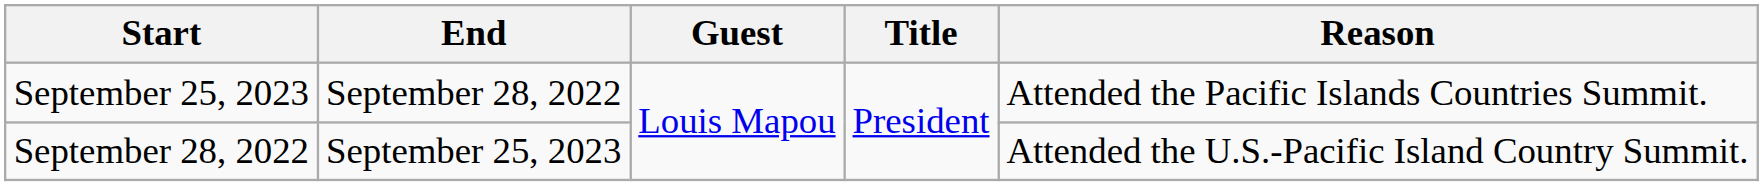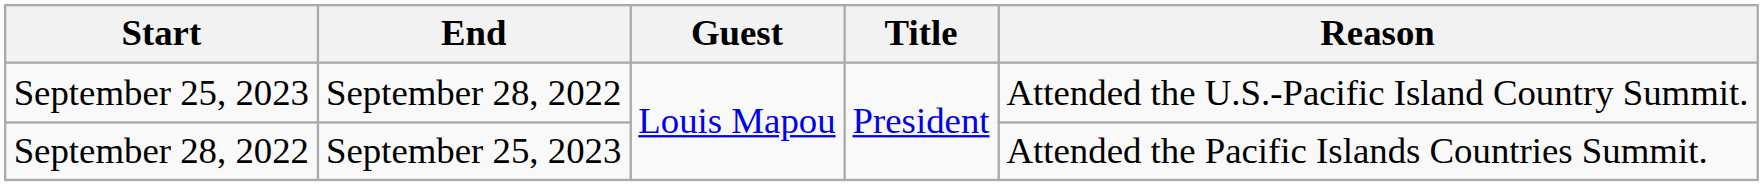(1357, 92) Attended the Pacific Islands Countries Summit. -> (1377, 92) Attended the U.S.-Pacific Island Country Summit.
(1377, 150) Attended the U.S.-Pacific Island Country Summit. -> (1357, 150) Attended the Pacific Islands Countries Summit.
